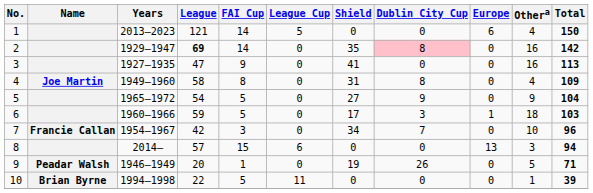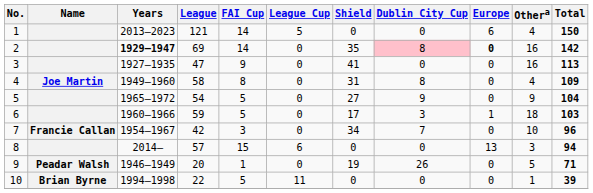(148, 48) normal -> (148, 48) bold
(198, 48) bold -> (198, 48) normal
(491, 48) normal -> (491, 48) bold
